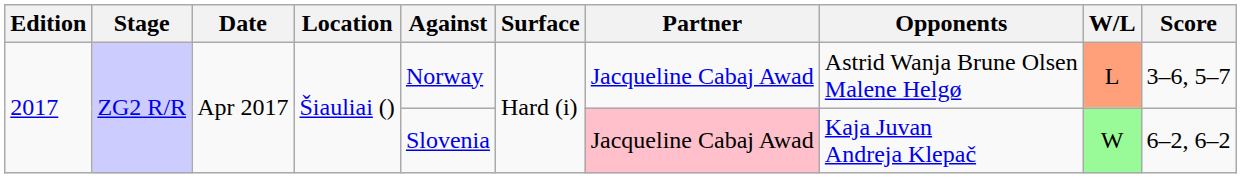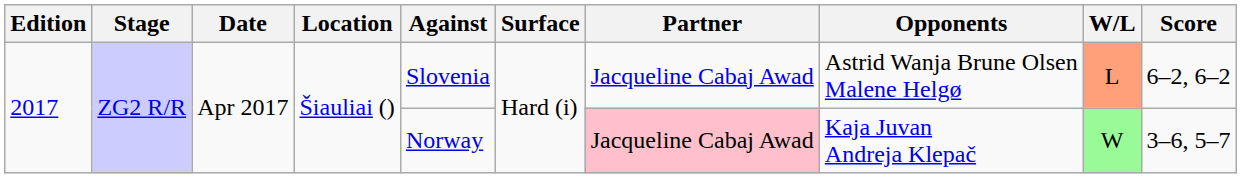(445, 75) Norway -> (448, 75) Slovenia
(1189, 75) 3–6, 5–7 -> (1189, 75) 6–2, 6–2
(448, 140) Slovenia -> (445, 140) Norway
(1189, 140) 6–2, 6–2 -> (1189, 140) 3–6, 5–7
